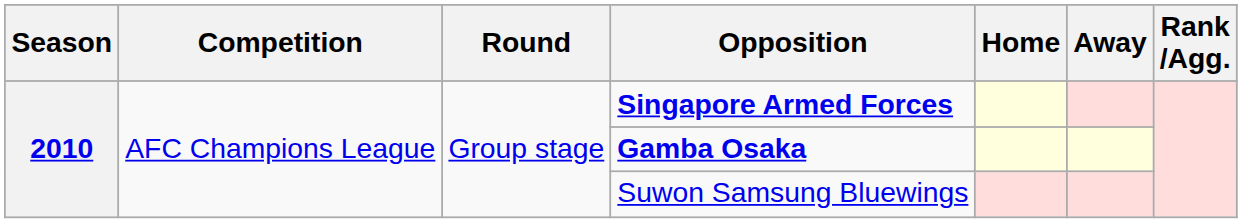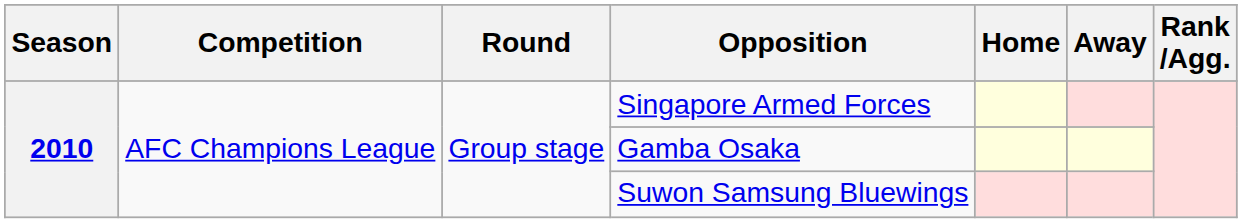(785, 103) bold -> (774, 103) normal
(712, 148) bold -> (709, 148) normal
